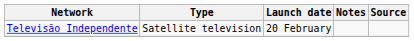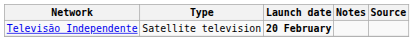(299, 29) normal -> (299, 29) bold
